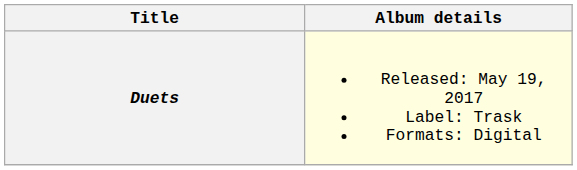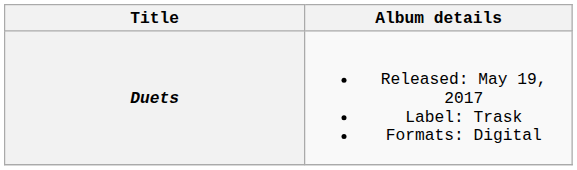(439, 107) lightyellow background -> (439, 107) no background
